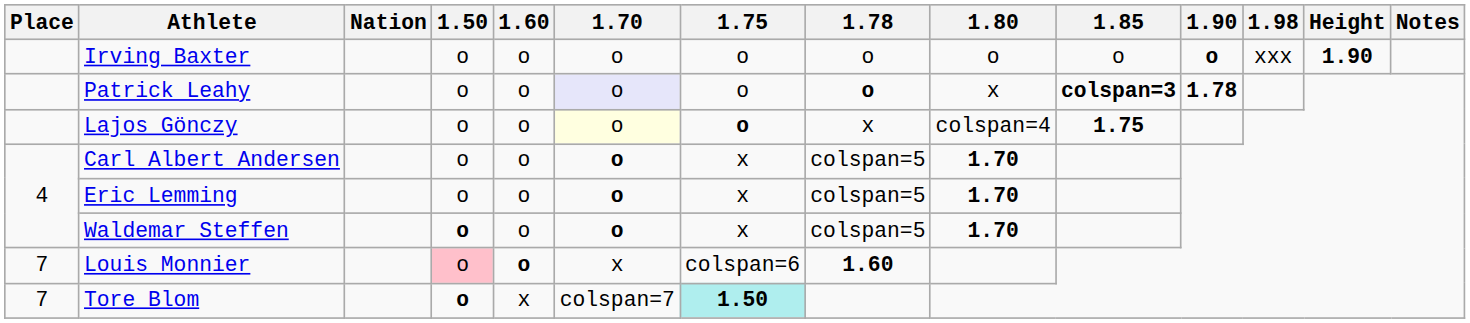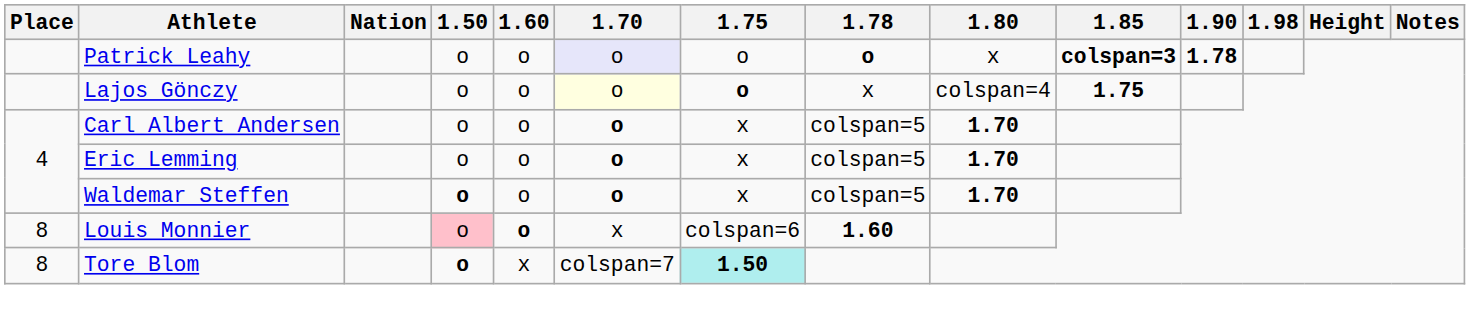- row: (167, 57)
(42, 265) 7 -> (42, 231) 8
(42, 300) 7 -> (42, 265) 8
